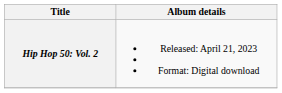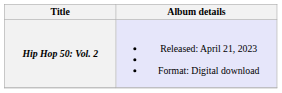(196, 59) no background -> (196, 59) lavender background
